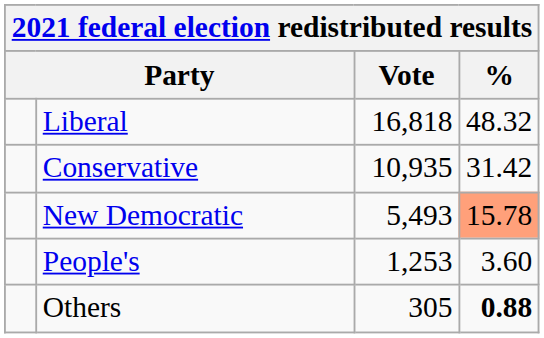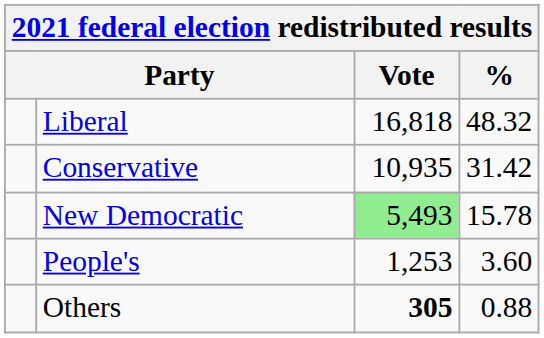(419, 214) no background -> (419, 214) lightgreen background
(499, 214) lightsalmon background -> (499, 214) no background
(430, 307) normal -> (430, 307) bold
(507, 307) bold -> (507, 307) normal
